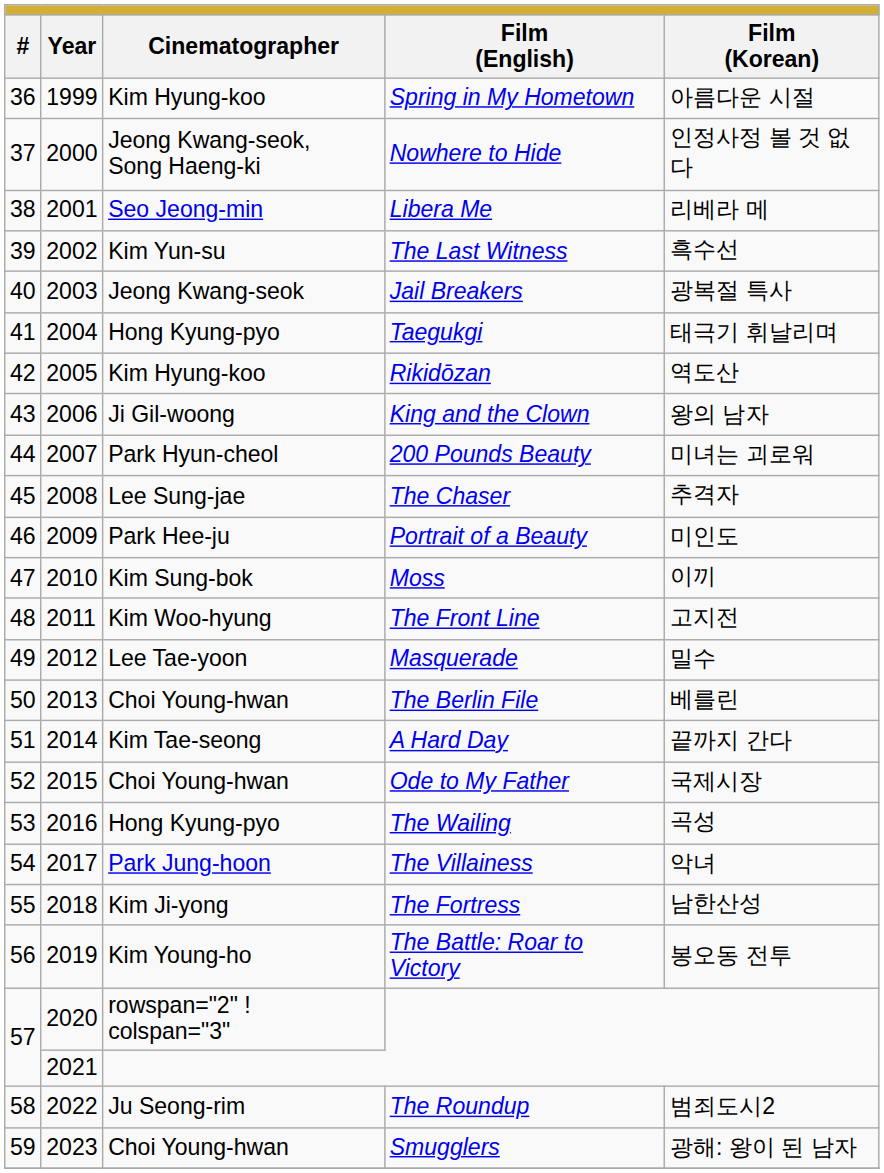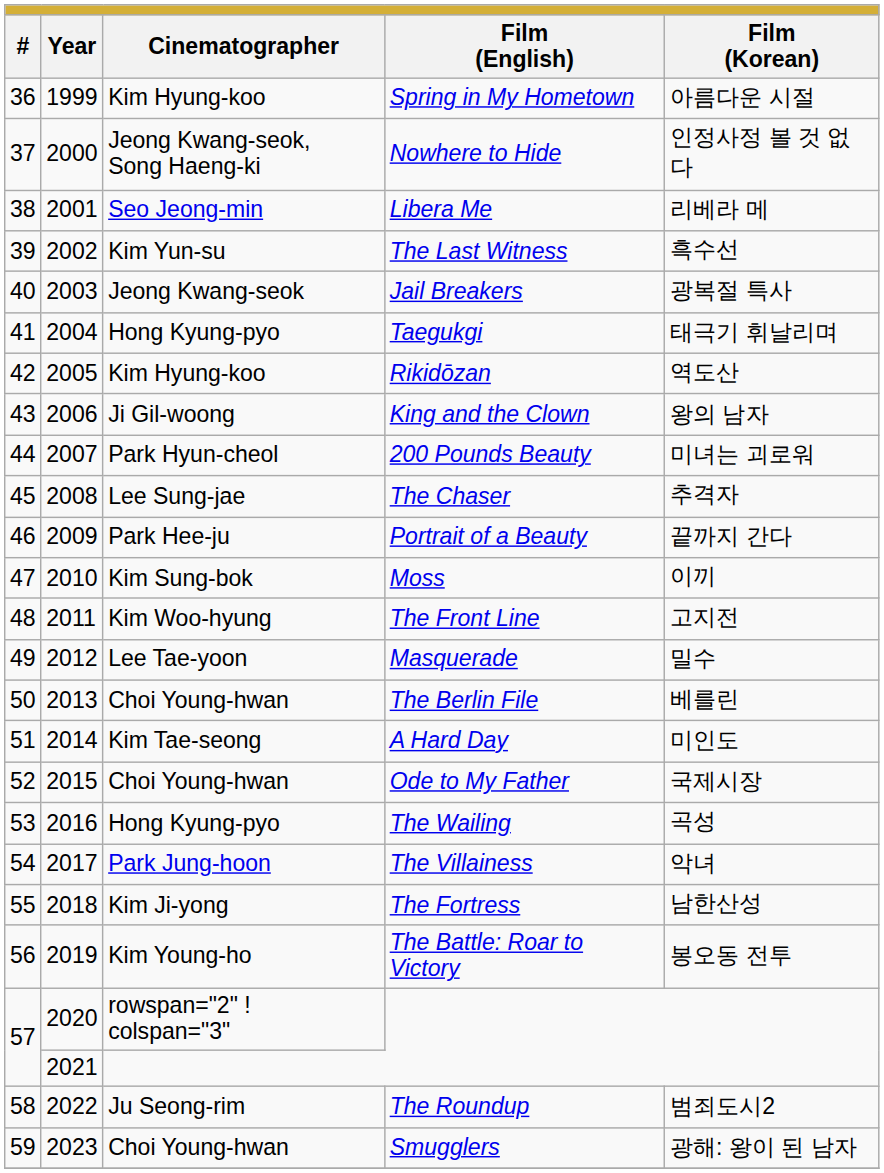(705, 536) 미인도 -> (731, 536) 끝까지 간다
(731, 740) 끝까지 간다 -> (705, 740) 미인도
